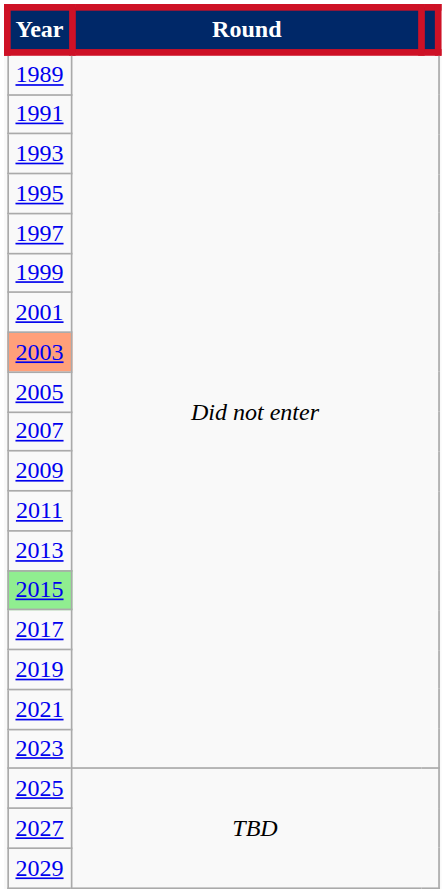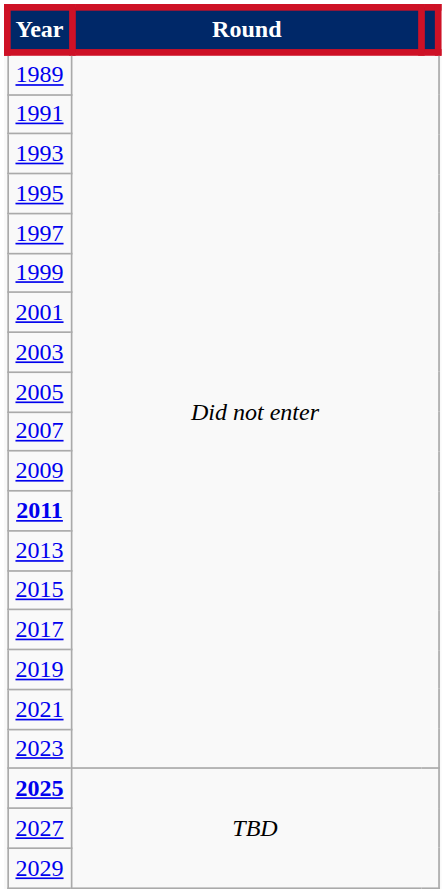(40, 352) lightsalmon background -> (40, 352) no background
(40, 510) normal -> (40, 510) bold
(40, 590) lightgreen background -> (40, 590) no background
(40, 788) normal -> (40, 788) bold
